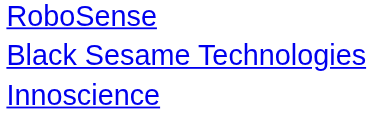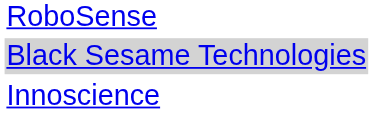(186, 55) no background -> (186, 55) lightgrey background
